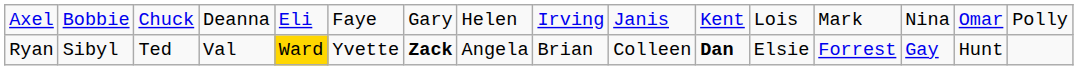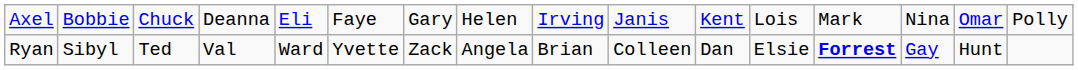(301, 50) gold background -> (301, 50) no background
(430, 50) bold -> (430, 50) normal
(717, 50) bold -> (717, 50) normal
(857, 50) normal -> (857, 50) bold
